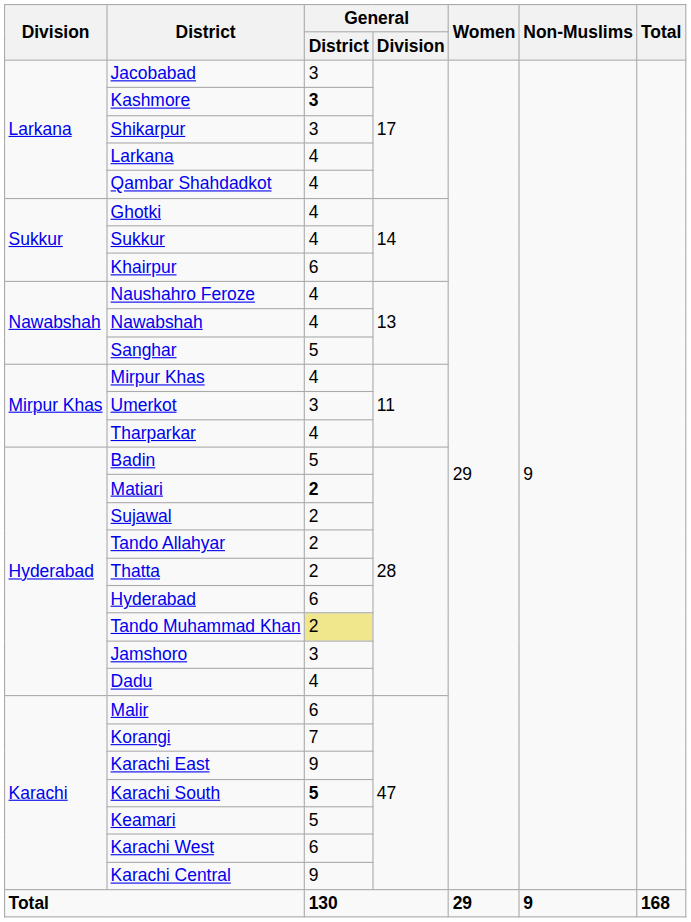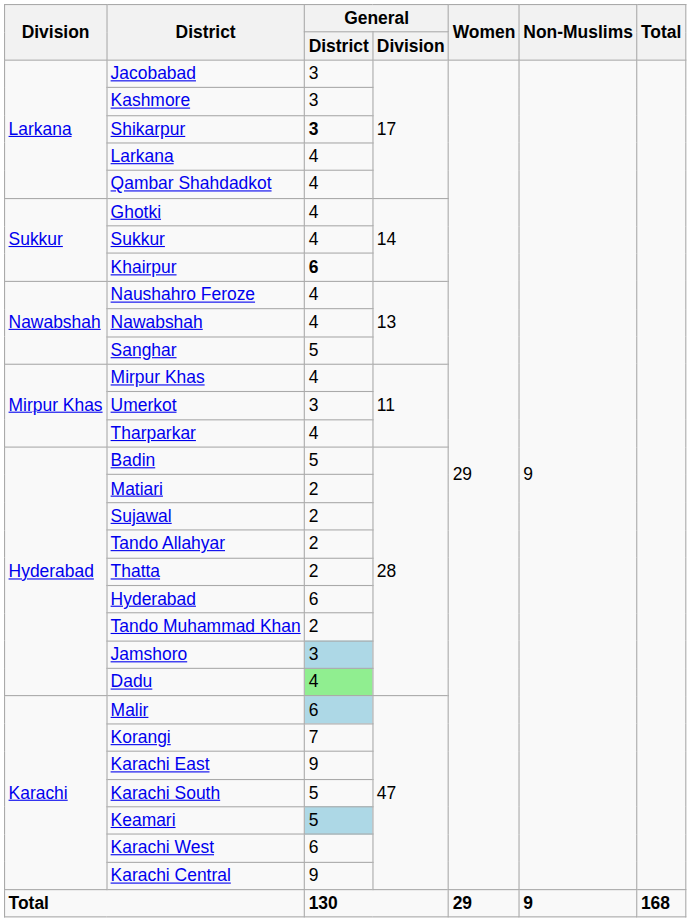(314, 101) bold -> (314, 101) normal
(314, 128) normal -> (314, 128) bold
(314, 267) normal -> (314, 267) bold
(314, 488) bold -> (314, 488) normal
(314, 626) khaki background -> (314, 626) no background
(314, 654) no background -> (314, 654) lightblue background
(314, 682) no background -> (314, 682) lightgreen background
(314, 709) no background -> (314, 709) lightblue background
(314, 792) bold -> (314, 792) normal
(314, 820) no background -> (314, 820) lightblue background
